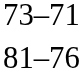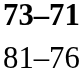(41, 15) normal -> (41, 15) bold
